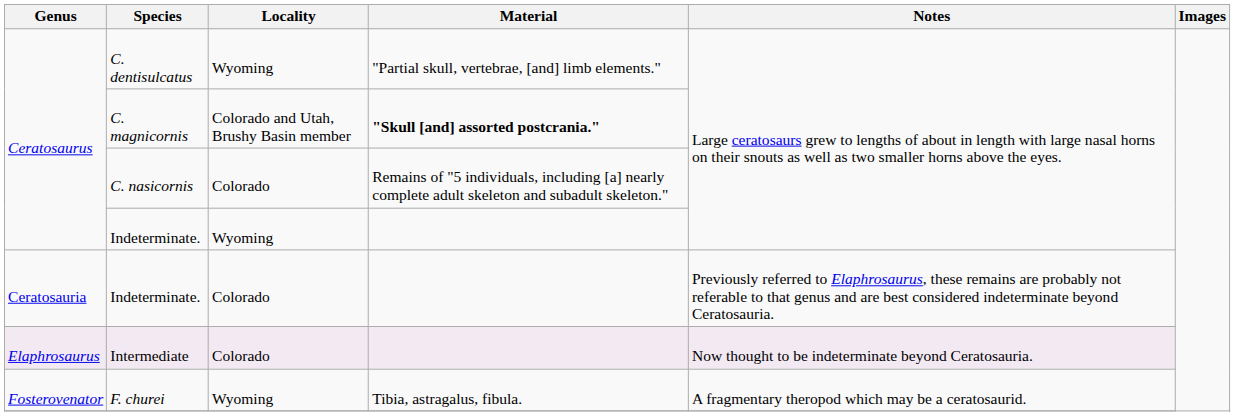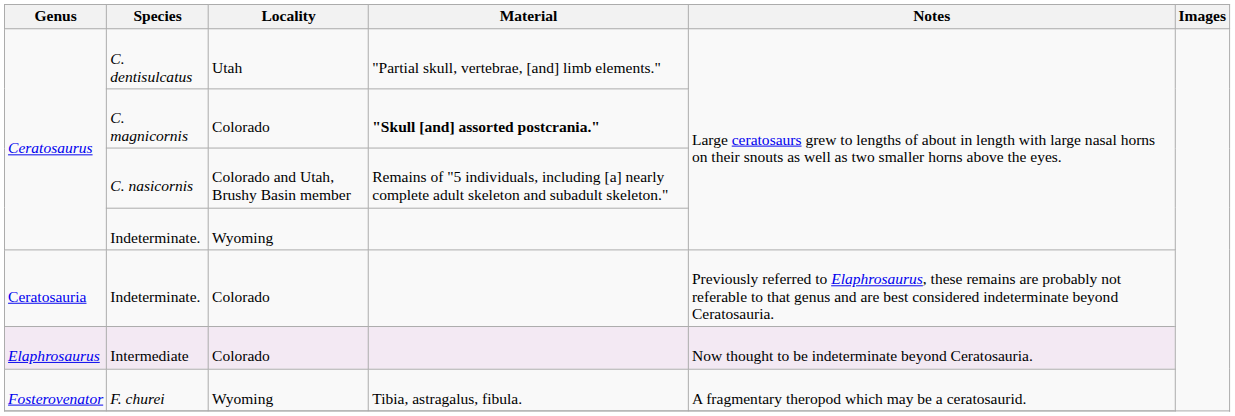(243, 67) Wyoming -> (227, 67) Utah
(281, 127) Colorado and Utah, Brushy Basin member -> (241, 127) Colorado
(241, 186) Colorado -> (281, 186) Colorado and Utah, Brushy Basin member
